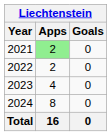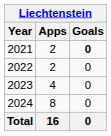(53, 49) lightgreen background -> (53, 49) no background
(88, 49) normal -> (88, 49) bold
